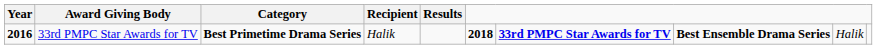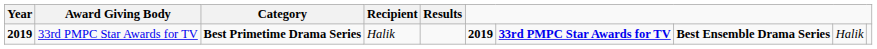(20, 34) 2016 -> (20, 34) 2019
(480, 34) 2018 -> (480, 34) 2019
